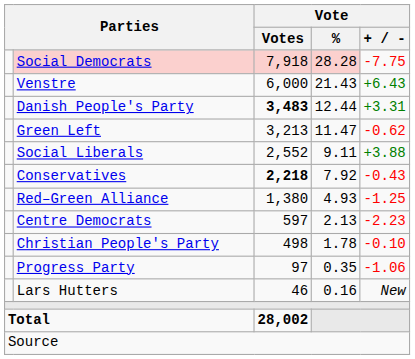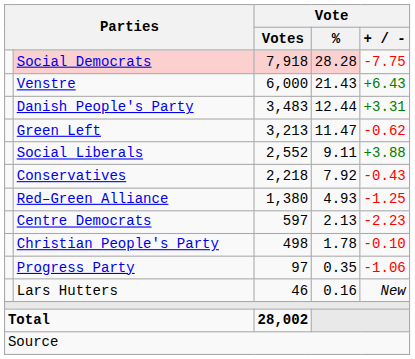(287, 108) bold -> (287, 108) normal
(287, 176) bold -> (287, 176) normal
